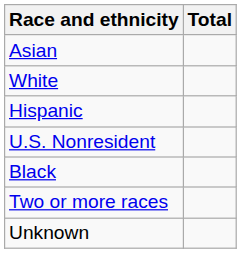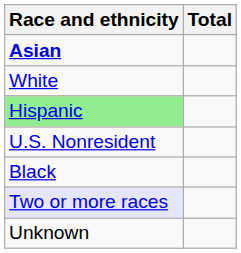(33, 50) normal -> (35, 50) bold
(46, 111) no background -> (46, 111) lightgreen background
(89, 202) no background -> (89, 202) lavender background
